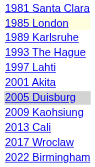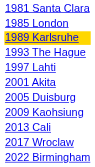(37, 23) lightyellow background -> (37, 23) no background
(42, 38) no background -> (42, 38) gold background
(40, 98) lightgrey background -> (40, 98) no background
